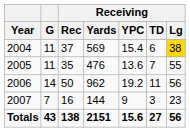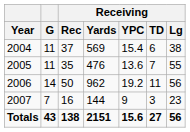(175, 48) gold background -> (175, 48) no background
